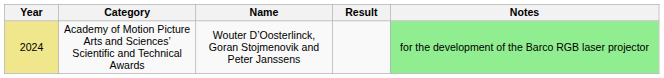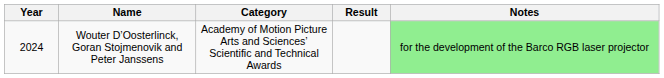columns swapped: (127, 12) <-> (264, 12)
(32, 47) khaki background -> (32, 47) no background
